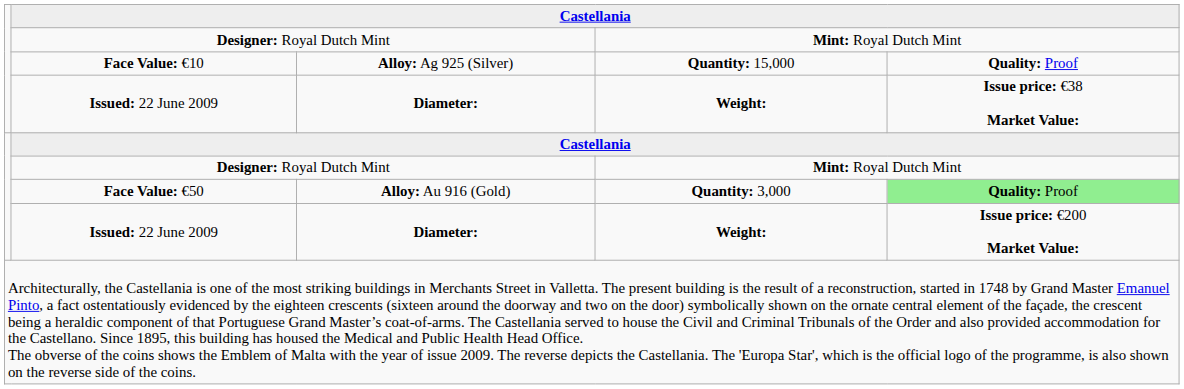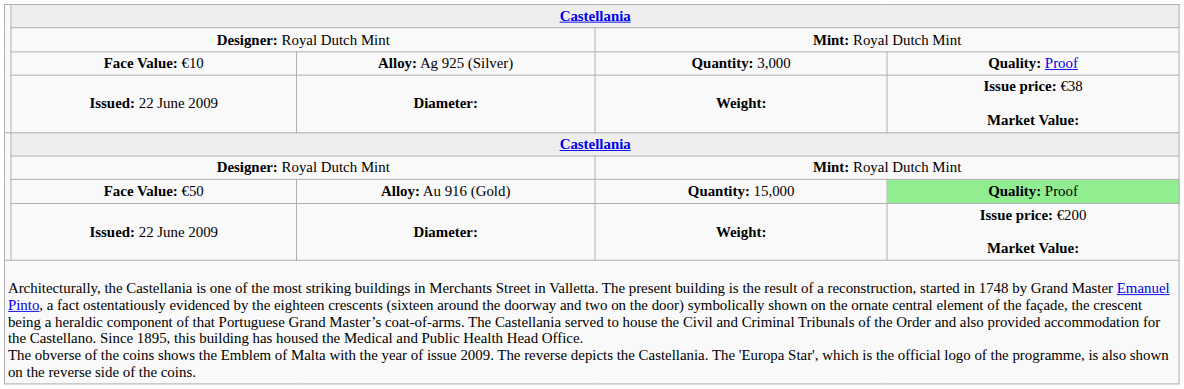(741, 63) Quantity: 15,000 -> (741, 63) Quantity: 3,000
(741, 191) Quantity: 3,000 -> (741, 191) Quantity: 15,000
